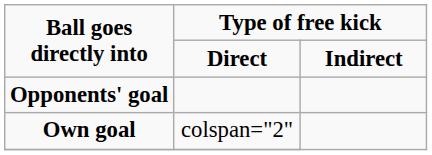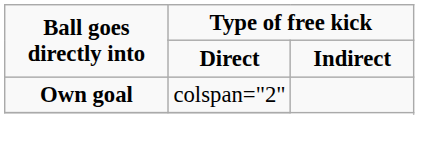- row: (89, 94)
